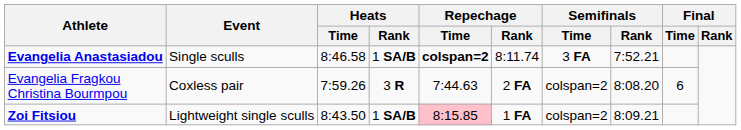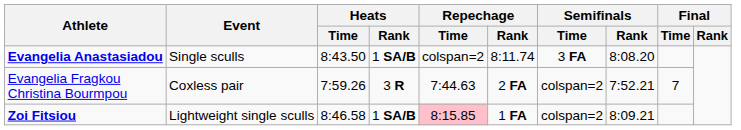(343, 57) 8:46.58 -> (343, 57) 8:43.50
(455, 57) bold -> (453, 57) normal
(636, 57) 7:52.21 -> (632, 57) 8:08.20
(636, 86) 8:08.20 -> (632, 86) 7:52.21
(680, 86) 6 -> (676, 86) 7
(343, 115) 8:43.50 -> (343, 115) 8:46.58
